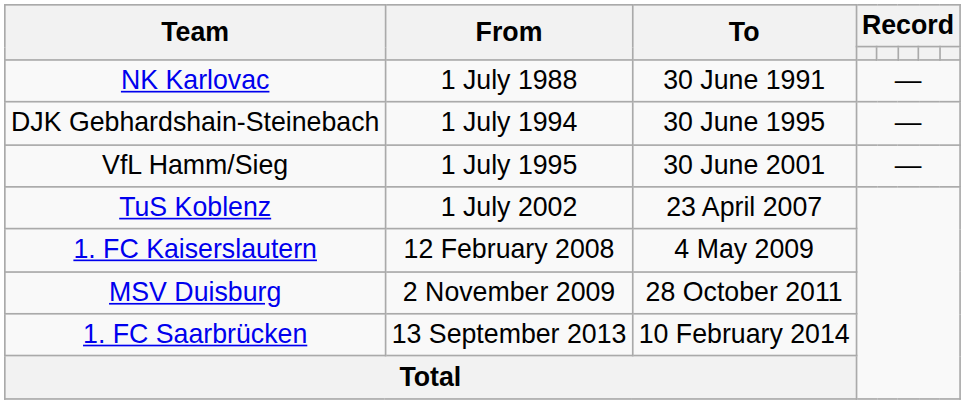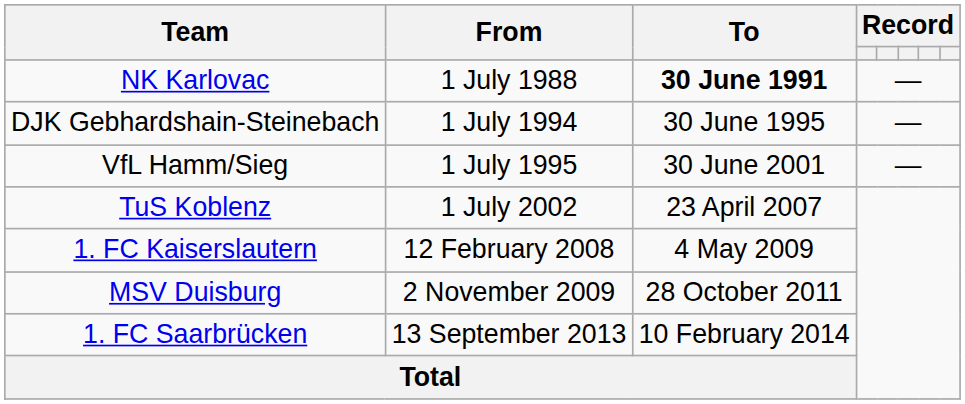(744, 80) normal -> (744, 80) bold
